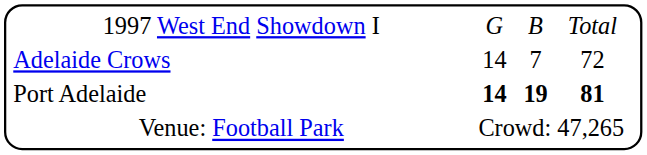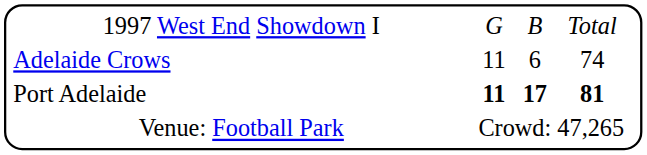(494, 60) 14 -> (494, 60) 11
(536, 60) 7 -> (535, 60) 6
(592, 60) 72 -> (592, 60) 74
(494, 94) 14 -> (494, 94) 11
(536, 94) 19 -> (535, 94) 17
